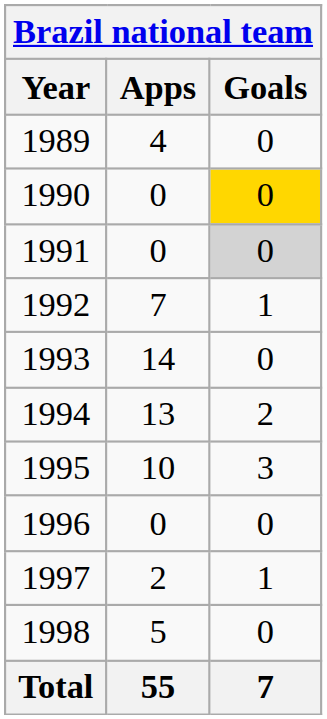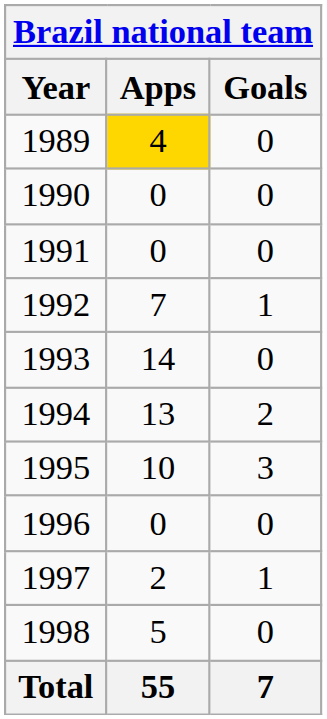(158, 140) no background -> (158, 140) gold background
(265, 195) gold background -> (265, 195) no background
(265, 250) lightgrey background -> (265, 250) no background
